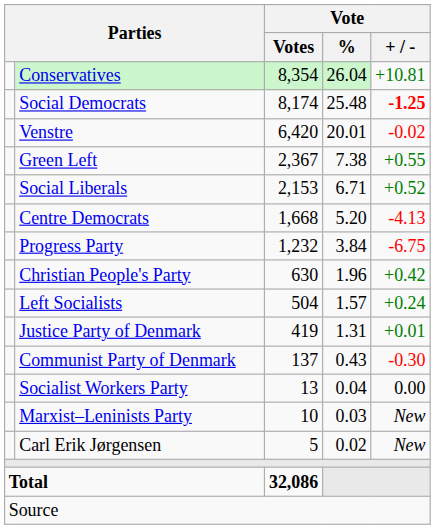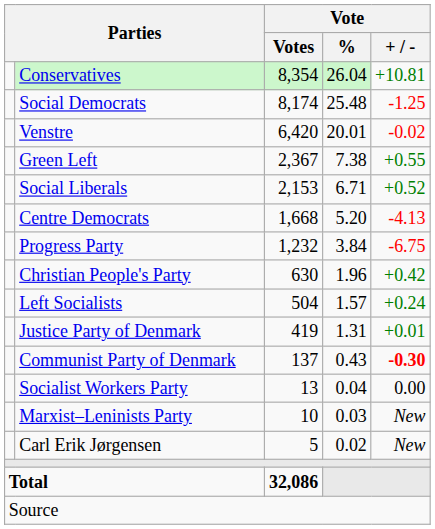(407, 103) bold -> (407, 103) normal
(407, 359) normal -> (407, 359) bold
